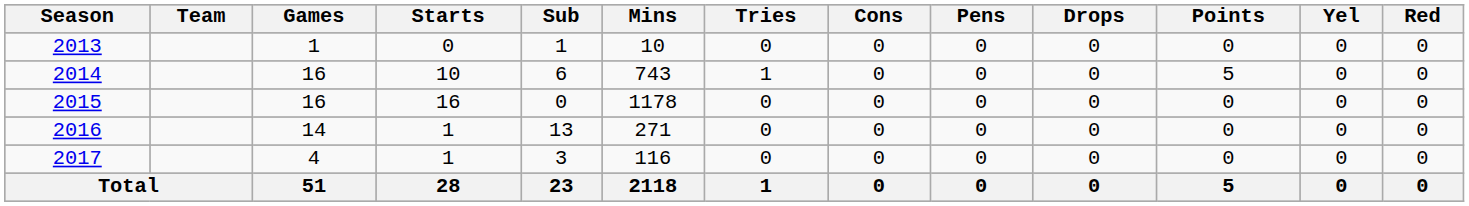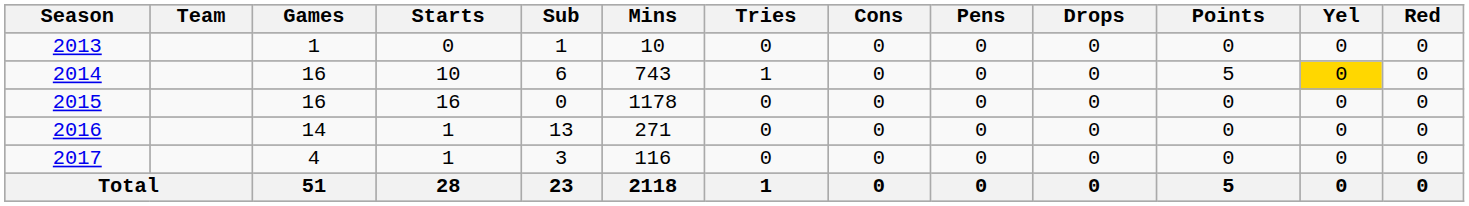(1341, 75) no background -> (1341, 75) gold background
